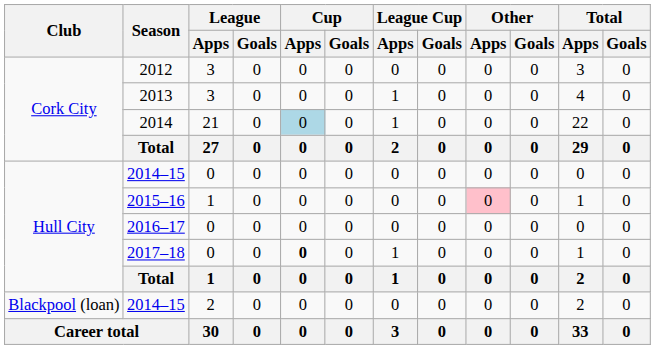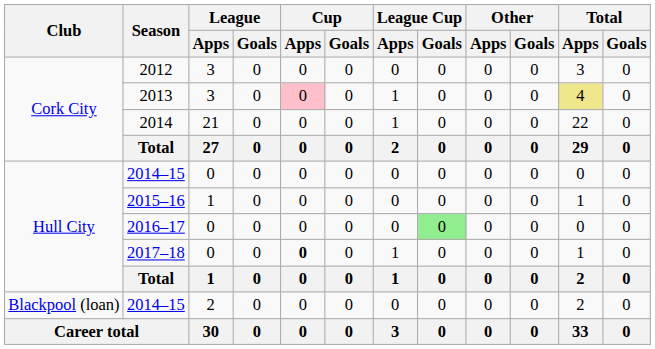(303, 95) no background -> (303, 95) pink background
(580, 95) no background -> (580, 95) khaki background
(303, 122) lightblue background -> (303, 122) no background
(488, 200) pink background -> (488, 200) no background
(442, 226) no background -> (442, 226) lightgreen background
